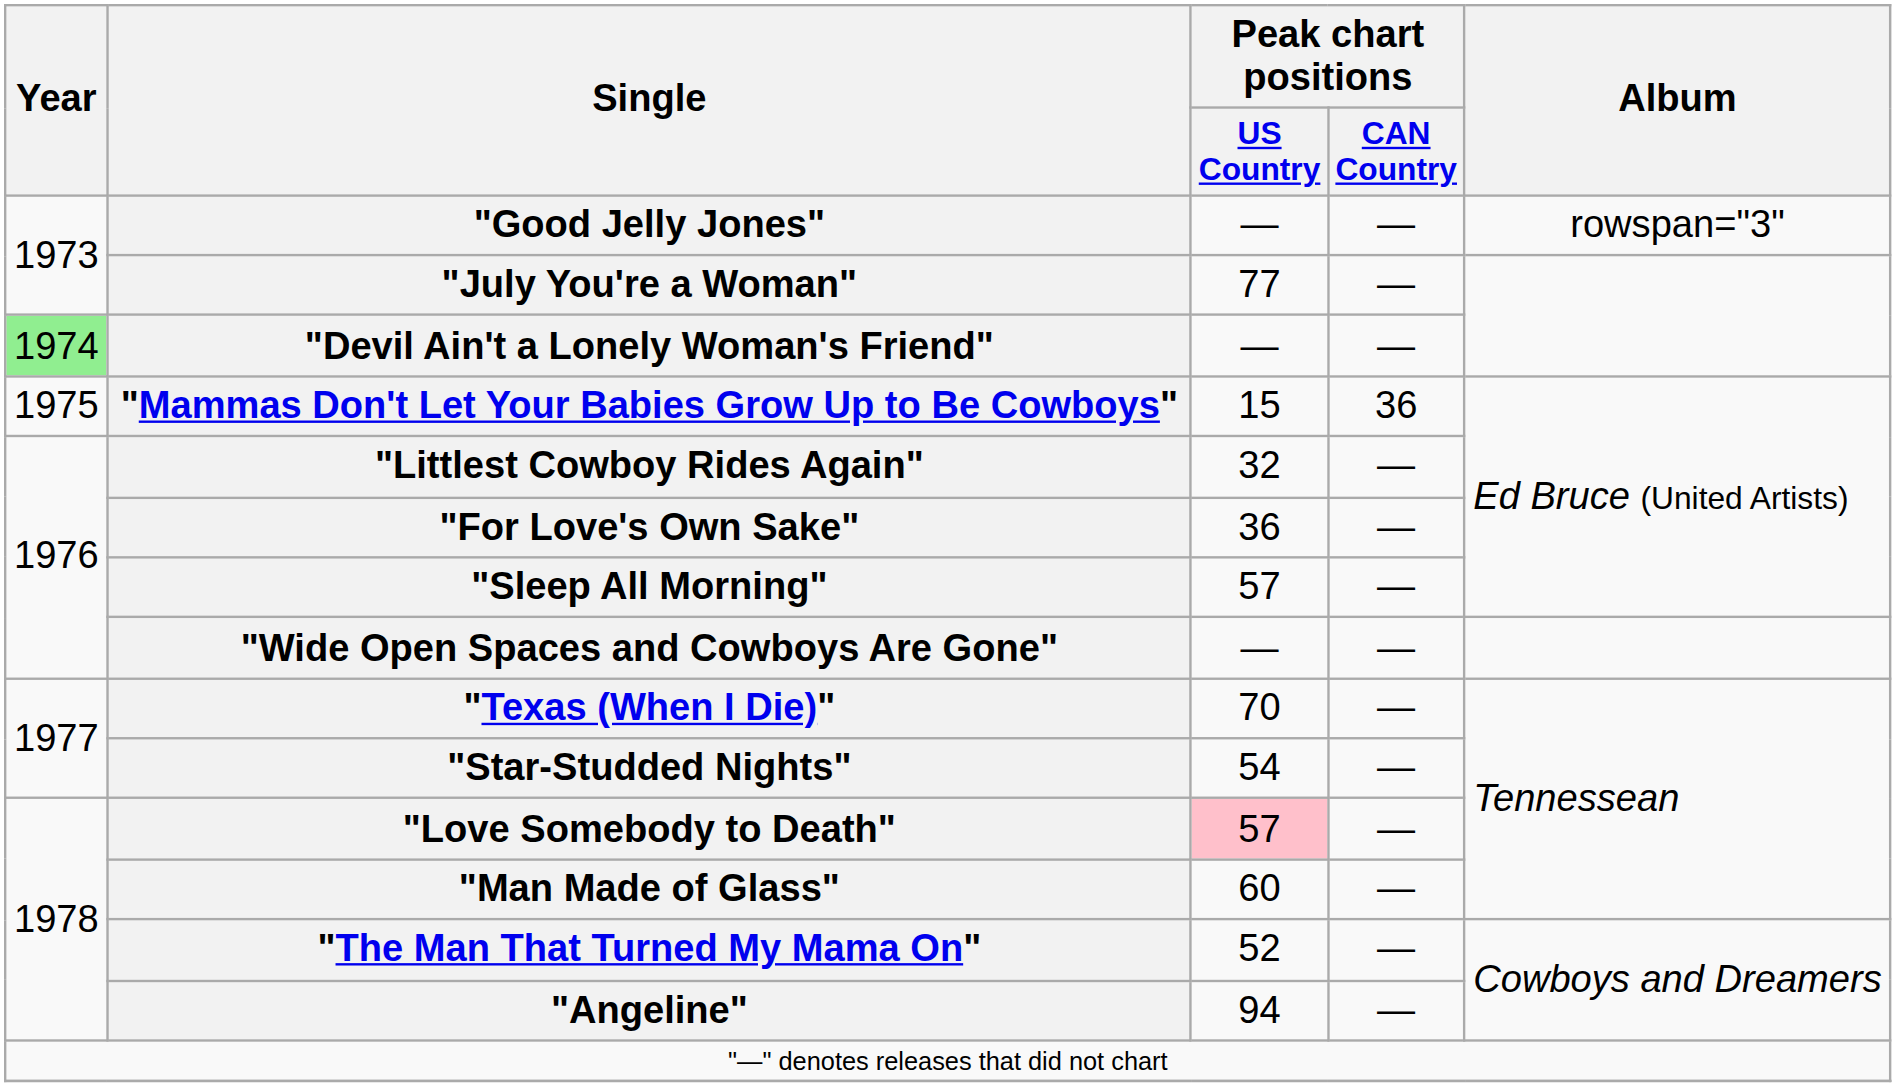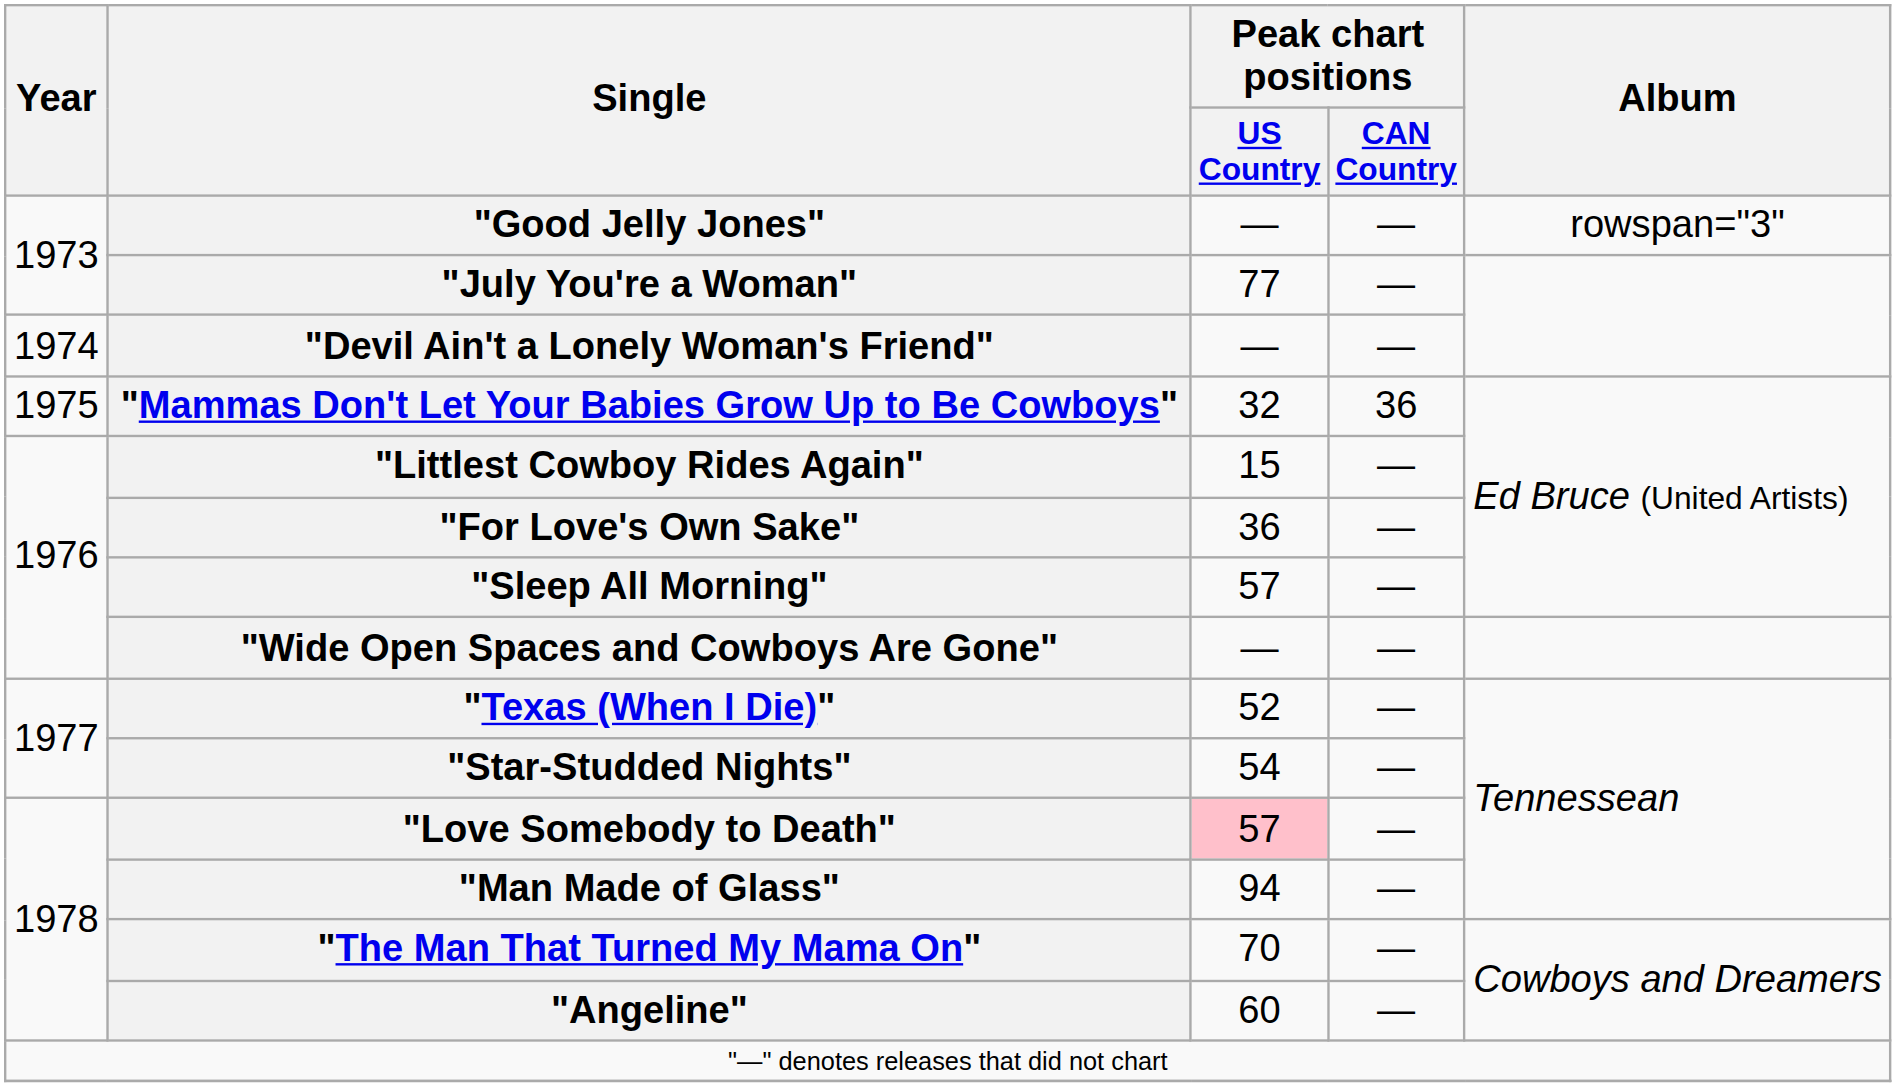(56, 345) lightgreen background -> (56, 345) no background
(1260, 405) 15 -> (1260, 405) 32
(1260, 465) 32 -> (1260, 465) 15
(1260, 707) 70 -> (1260, 707) 52
(1260, 888) 60 -> (1260, 888) 94
(1260, 949) 52 -> (1260, 949) 70
(1260, 1009) 94 -> (1260, 1009) 60
